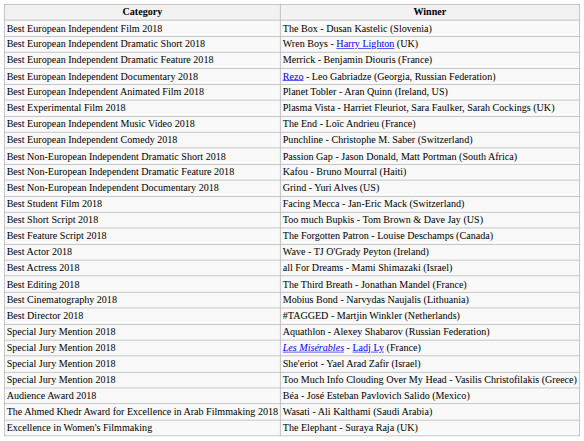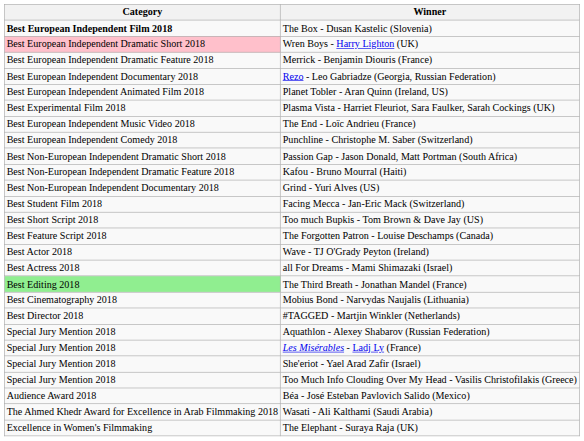(84, 28) normal -> (89, 28) bold
(106, 44) no background -> (106, 44) pink background
(43, 284) no background -> (43, 284) lightgreen background
